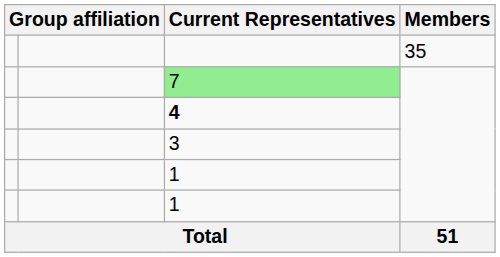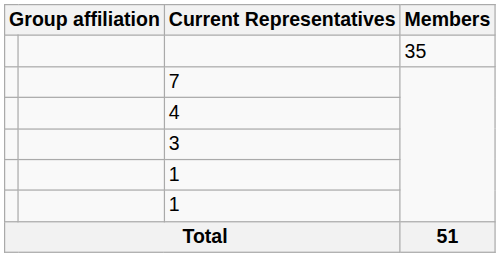(174, 81) lightgreen background -> (174, 81) no background
(174, 112) bold -> (174, 112) normal
